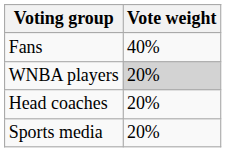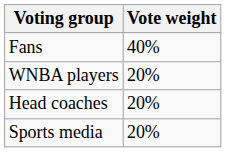(143, 75) lightgrey background -> (143, 75) no background
